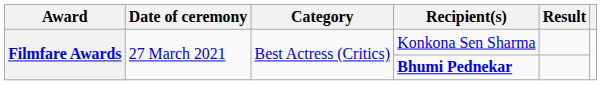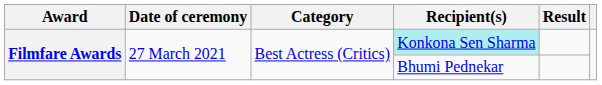(466, 42) no background -> (466, 42) paleturquoise background
(455, 67) bold -> (450, 67) normal
